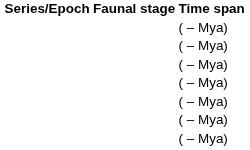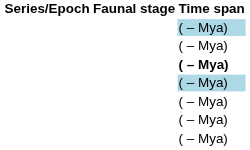(203, 27) no background -> (203, 27) lightblue background
(203, 64) normal -> (204, 64) bold
(203, 83) no background -> (203, 83) lightblue background
